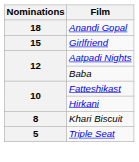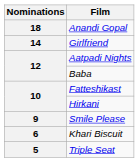(36, 43) 15 -> (36, 43) 14
+ row: (97, 119)
(36, 119) 8 -> (36, 134) 6
